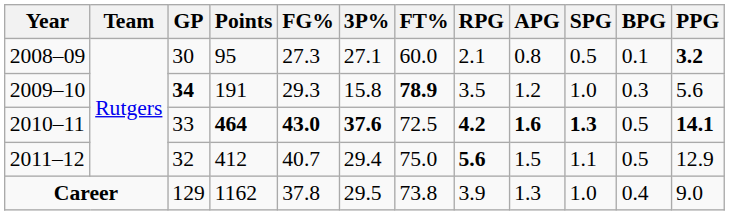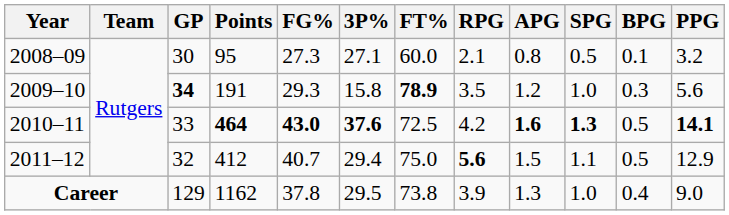(690, 55) bold -> (690, 55) normal
(472, 124) bold -> (472, 124) normal
